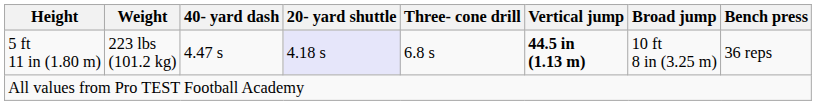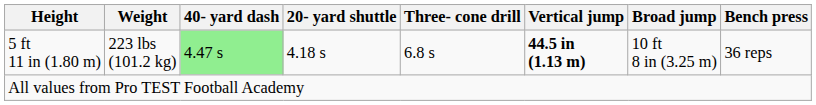(204, 52) no background -> (204, 52) lightgreen background
(306, 52) lavender background -> (306, 52) no background
